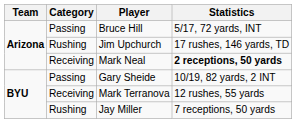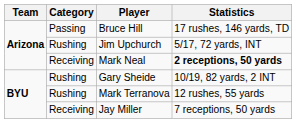(218, 29) 5/17, 72 yards, INT -> (232, 29) 17 rushes, 146 yards, TD
(232, 45) 17 rushes, 146 yards, TD -> (218, 45) 5/17, 72 yards, INT
(67, 77) Passing -> (68, 77) Rushing
(71, 94) Receiving -> (68, 94) Rushing
(68, 110) Rushing -> (71, 110) Receiving
